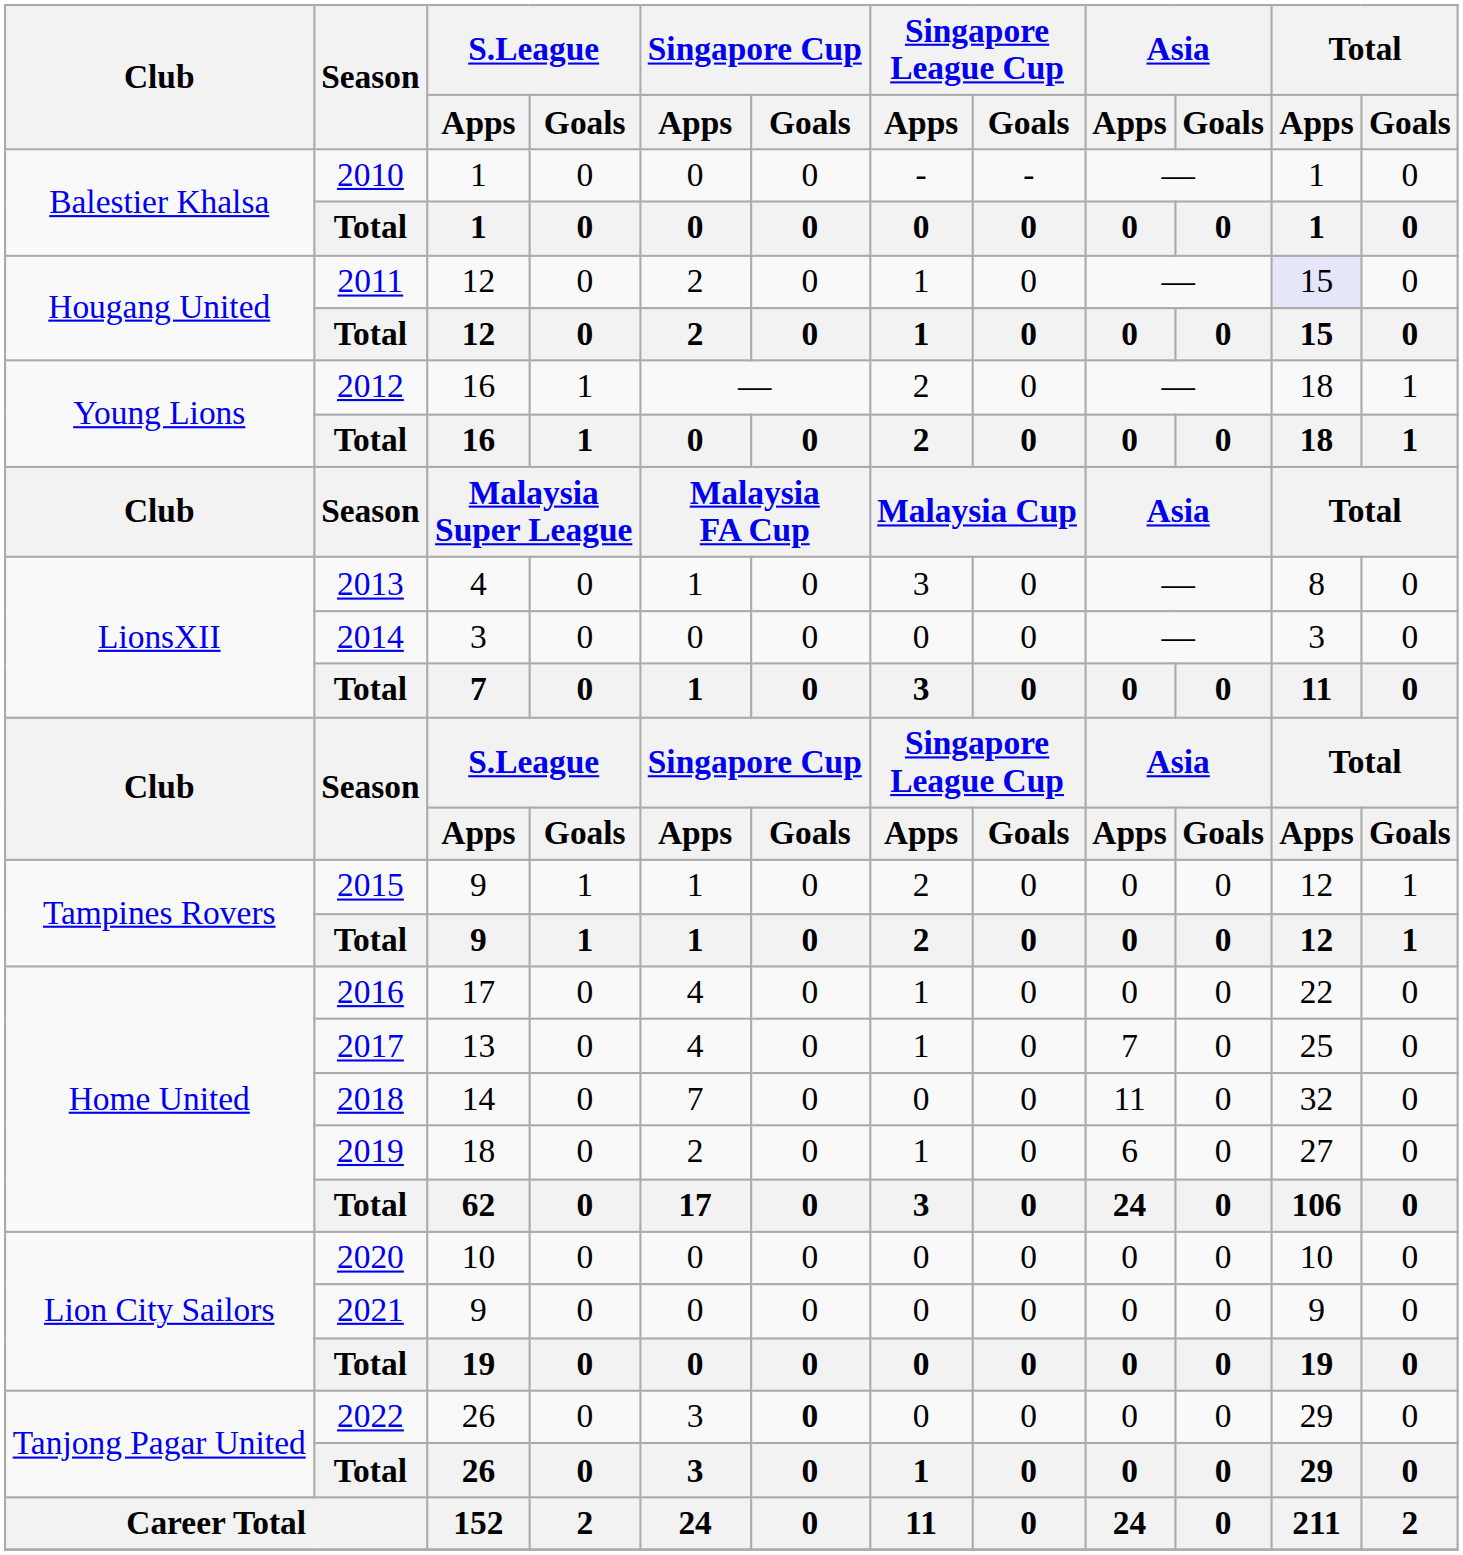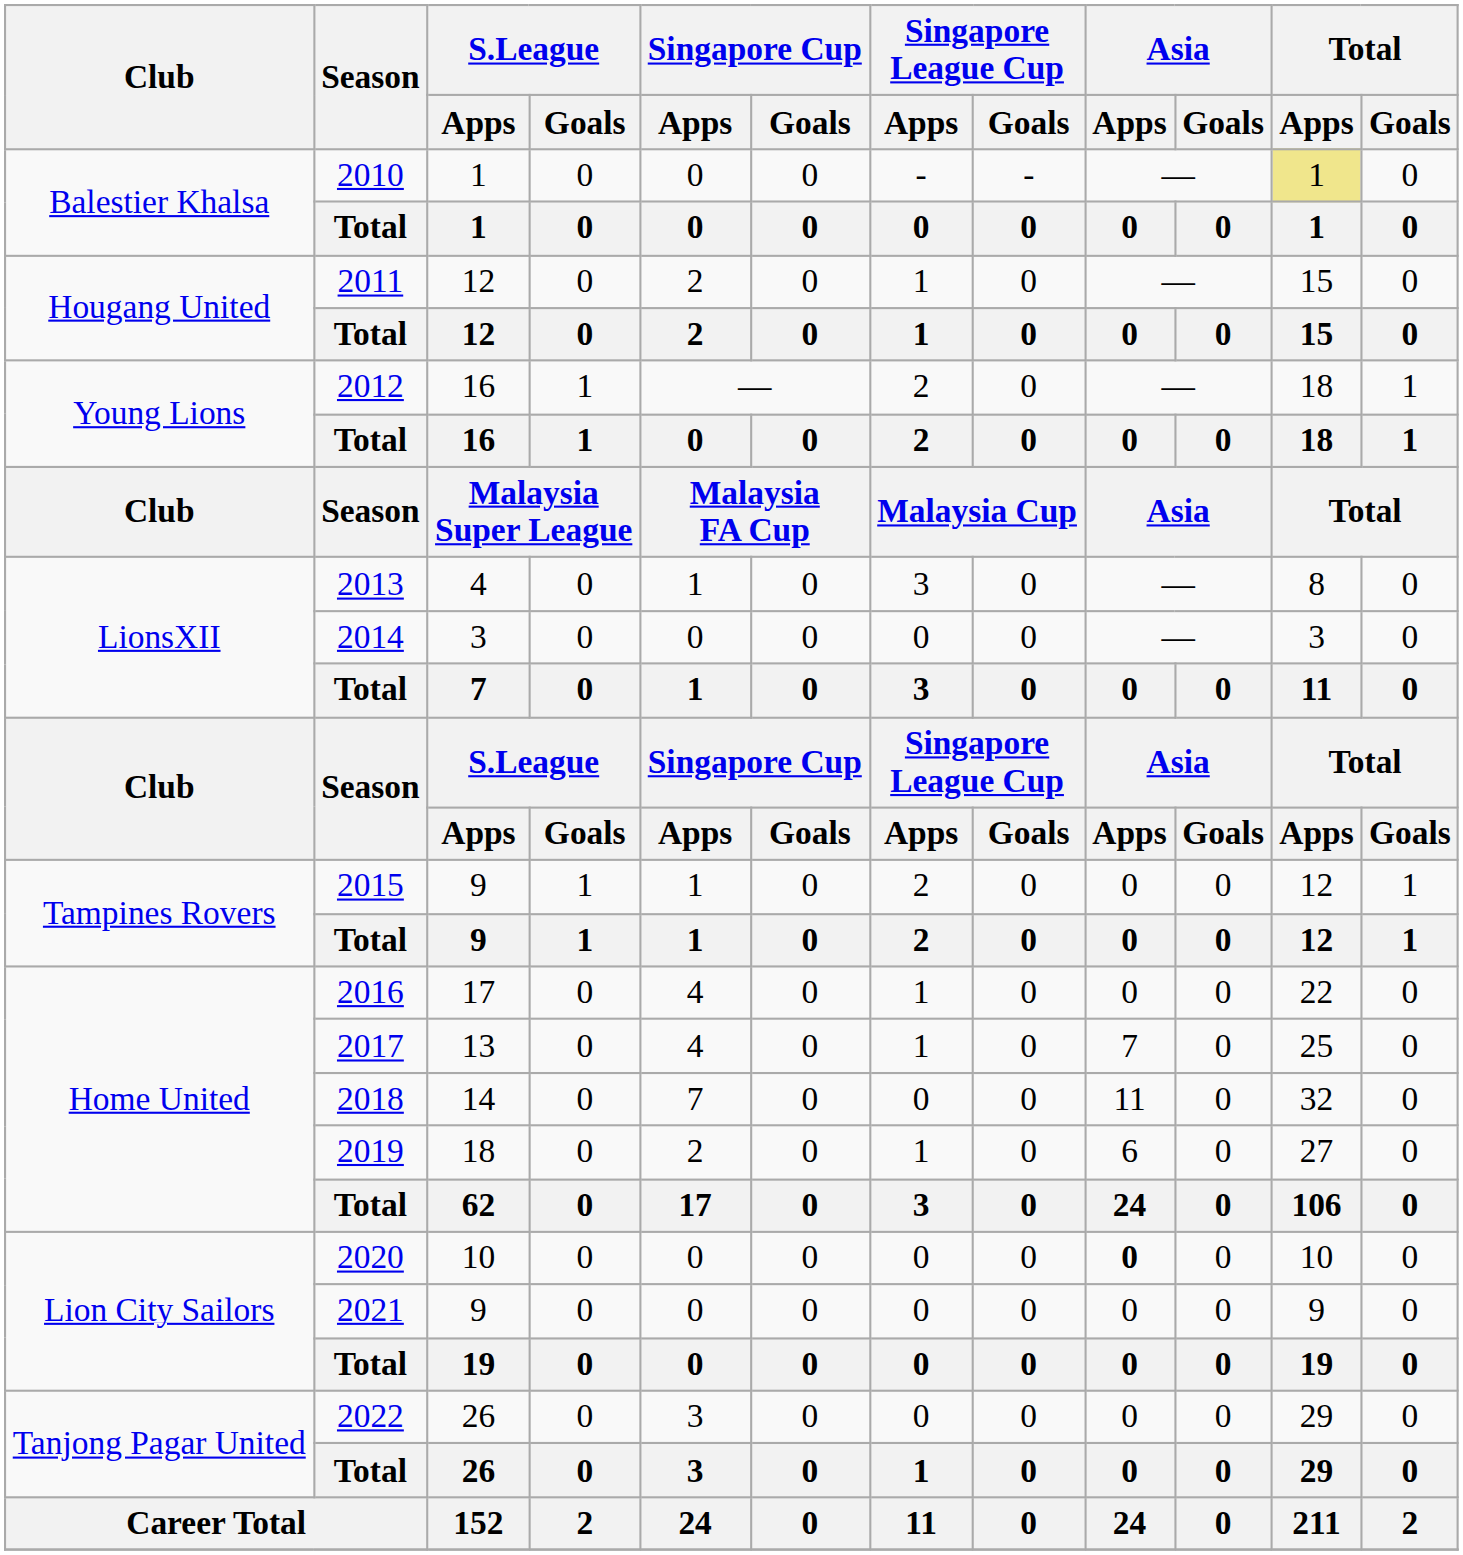(1316, 174) no background -> (1316, 174) khaki background
(1316, 280) lavender background -> (1316, 280) no background
(1130, 1257) normal -> (1130, 1257) bold
(810, 1416) bold -> (810, 1416) normal
